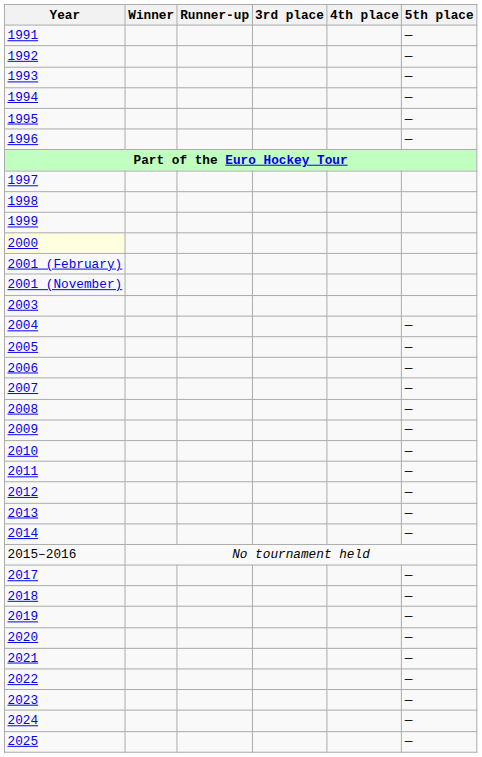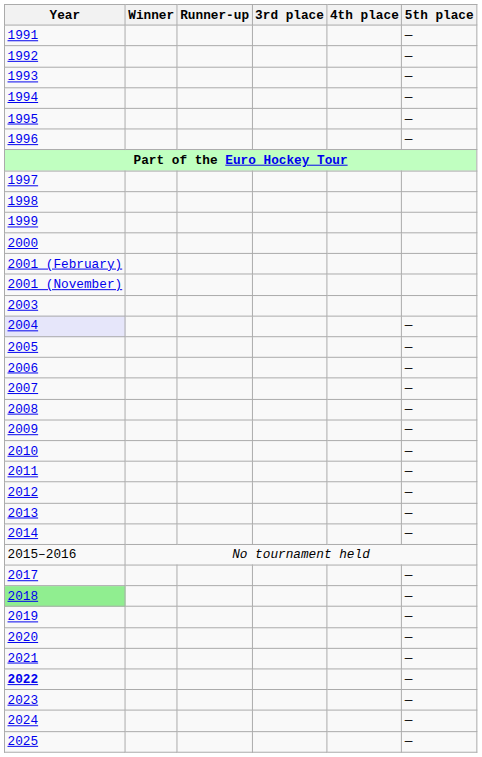(23, 243) lightyellow background -> (23, 243) no background
(23, 326) no background -> (23, 326) lavender background
(23, 596) no background -> (23, 596) lightgreen background
(23, 679) normal -> (23, 679) bold
